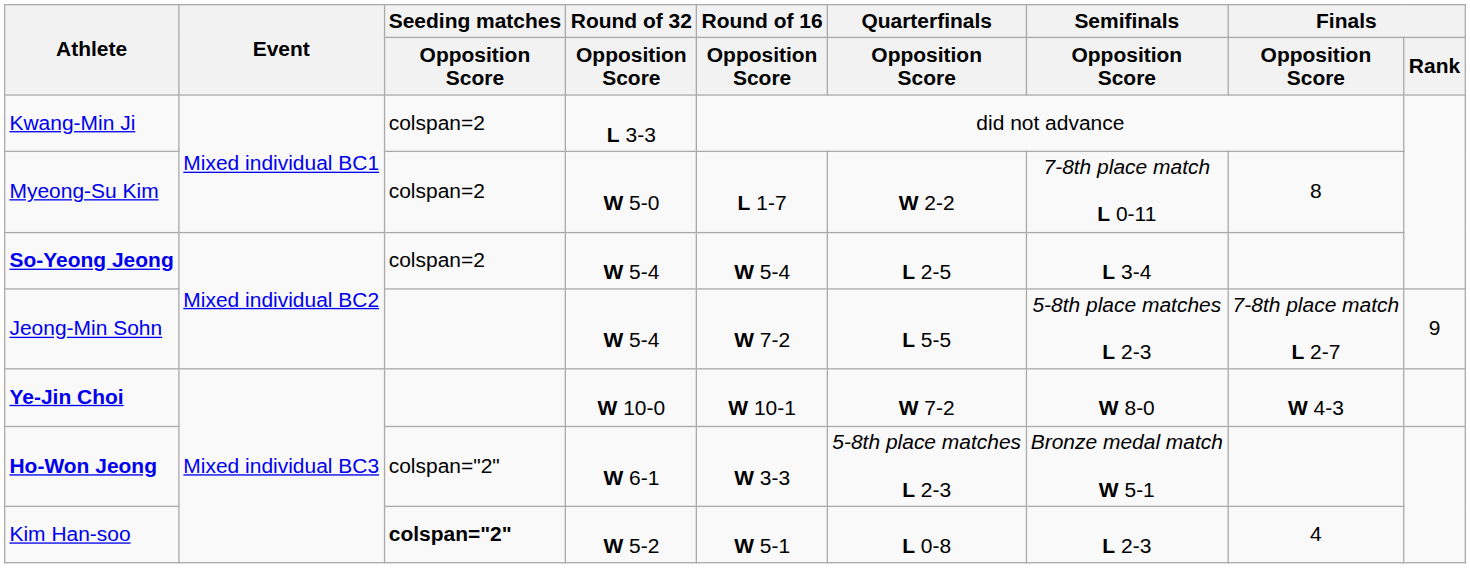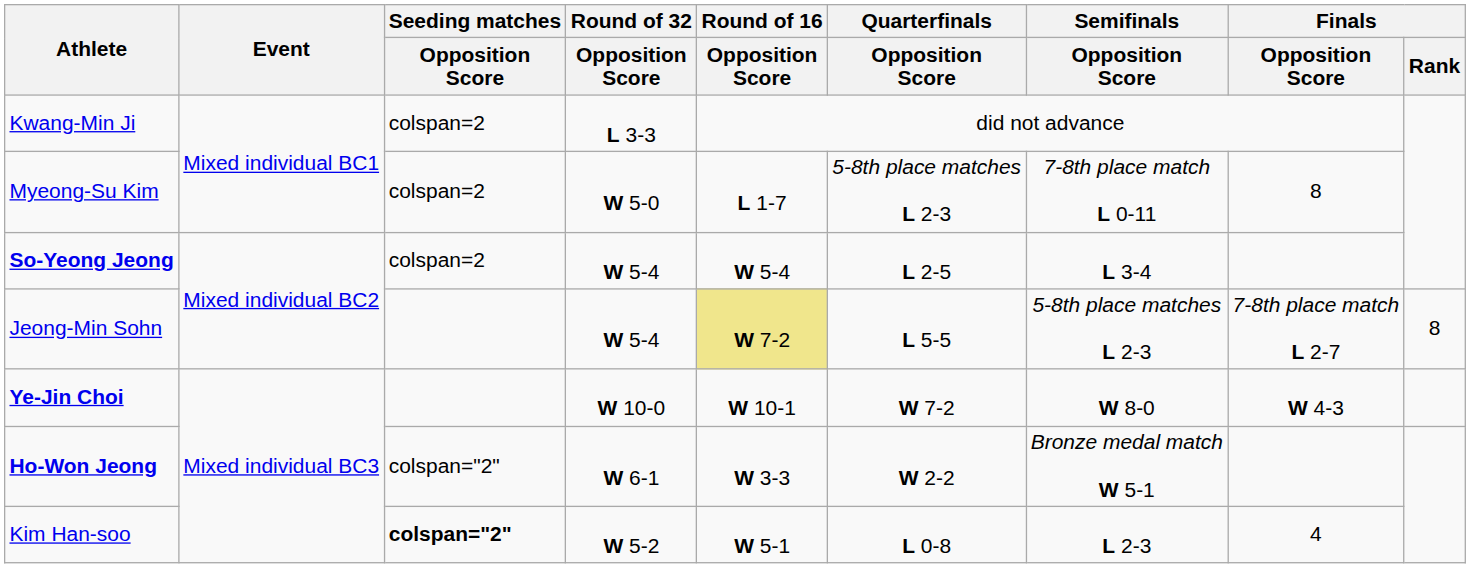(927, 203) W 2-2 -> (927, 191) 5-8th place matches L 2-3
(762, 340) no background -> (762, 340) khaki background
(1434, 328) 9 -> (1434, 328) 8
(927, 466) 5-8th place matches L 2-3 -> (927, 477) W 2-2
